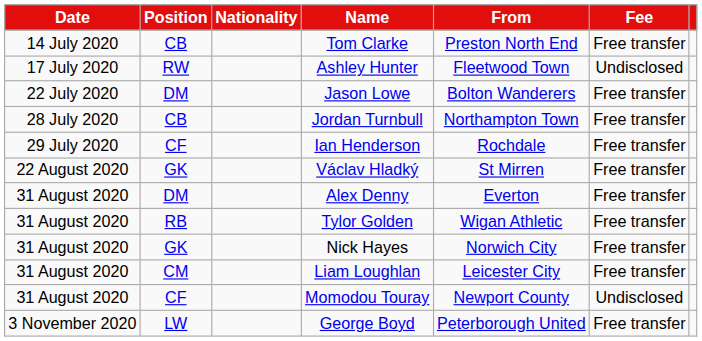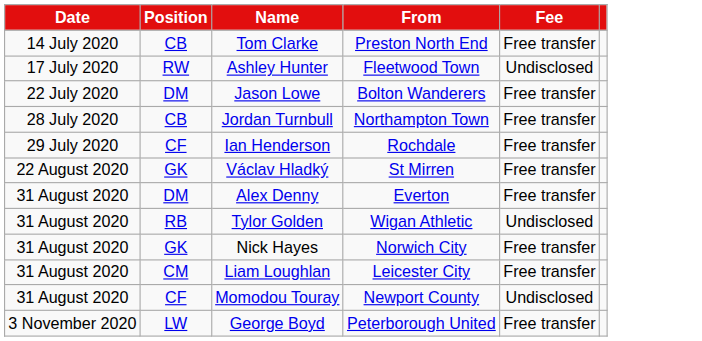- column: (256, 18)
(639, 222) Free transfer -> (549, 222) Undisclosed
